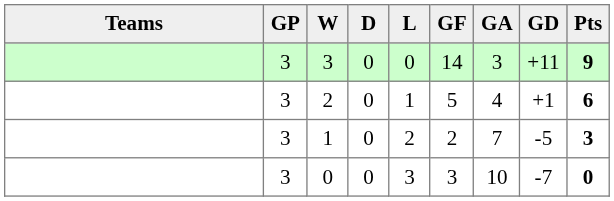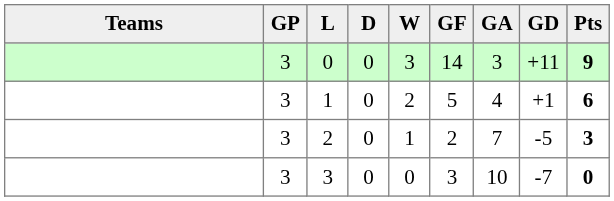columns swapped: (328, 23) <-> (410, 23)
